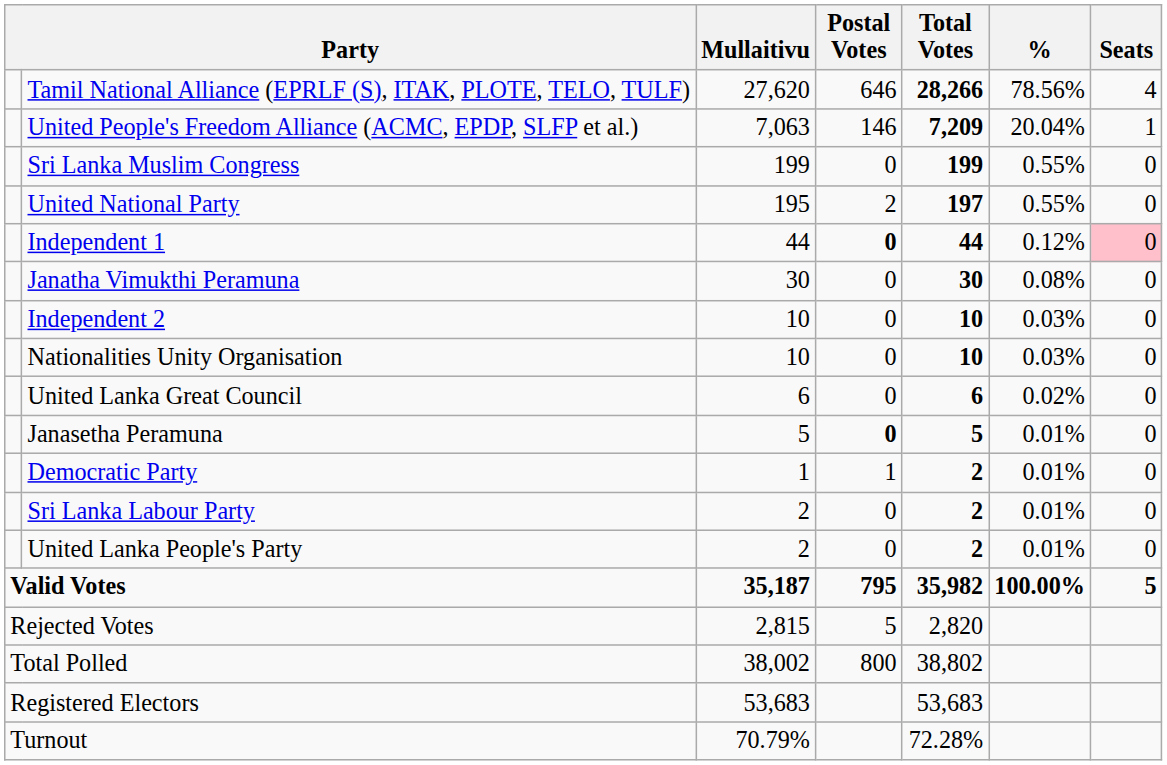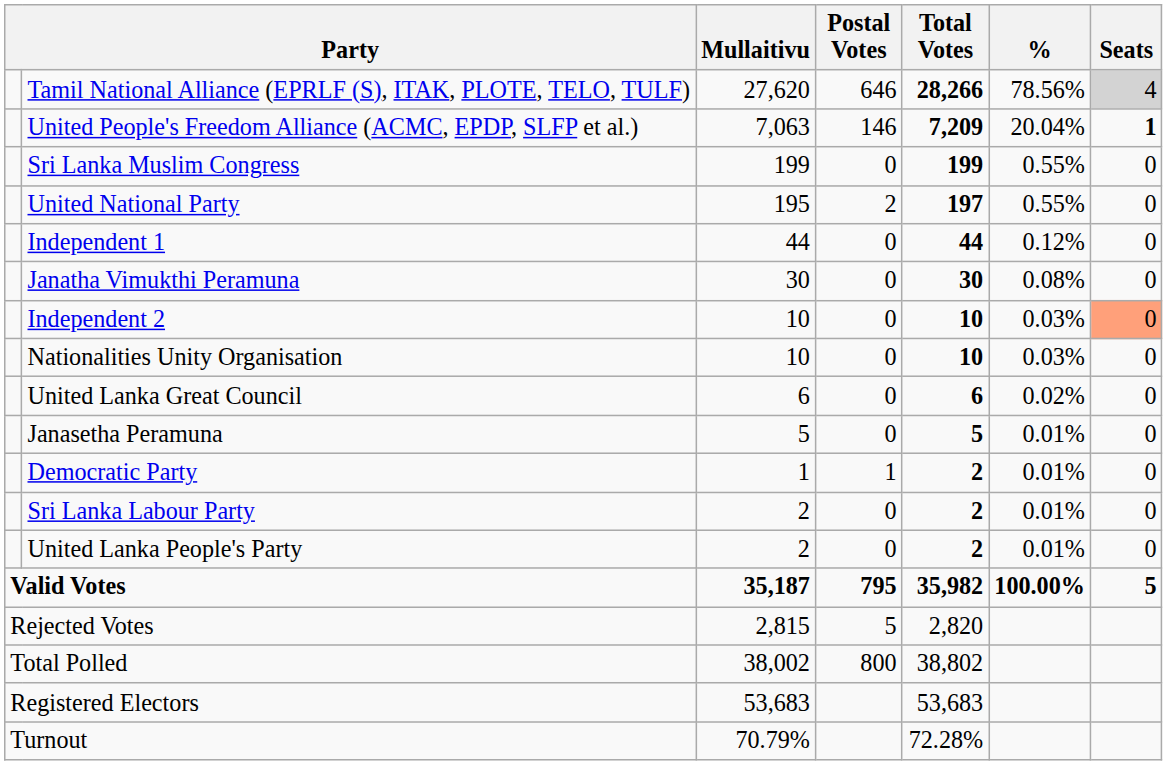(1150, 89) no background -> (1150, 89) lightgrey background
(1150, 127) normal -> (1150, 127) bold
(891, 242) bold -> (891, 242) normal
(1150, 242) pink background -> (1150, 242) no background
(1150, 319) no background -> (1150, 319) lightsalmon background
(891, 434) bold -> (891, 434) normal
